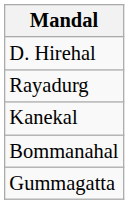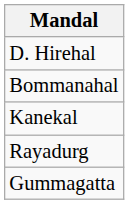(49, 85) Rayadurg -> (64, 85) Bommanahal
(64, 150) Bommanahal -> (49, 150) Rayadurg
